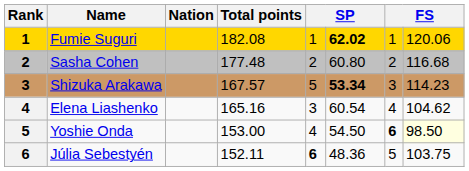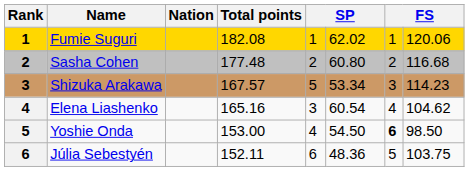(347, 39) bold -> (347, 39) normal
(347, 85) bold -> (347, 85) normal
(424, 131) lightyellow background -> (424, 131) no background
(313, 154) bold -> (313, 154) normal
